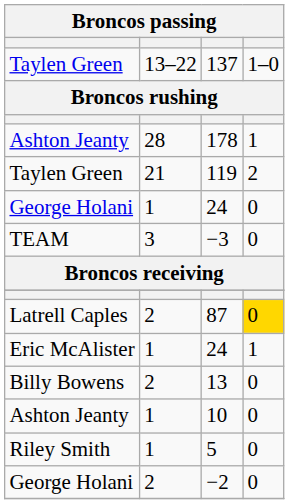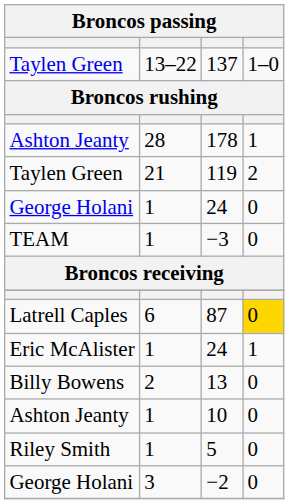(150, 239) 3 -> (150, 239) 1
(150, 316) 2 -> (150, 316) 6
(150, 482) 2 -> (150, 482) 3
